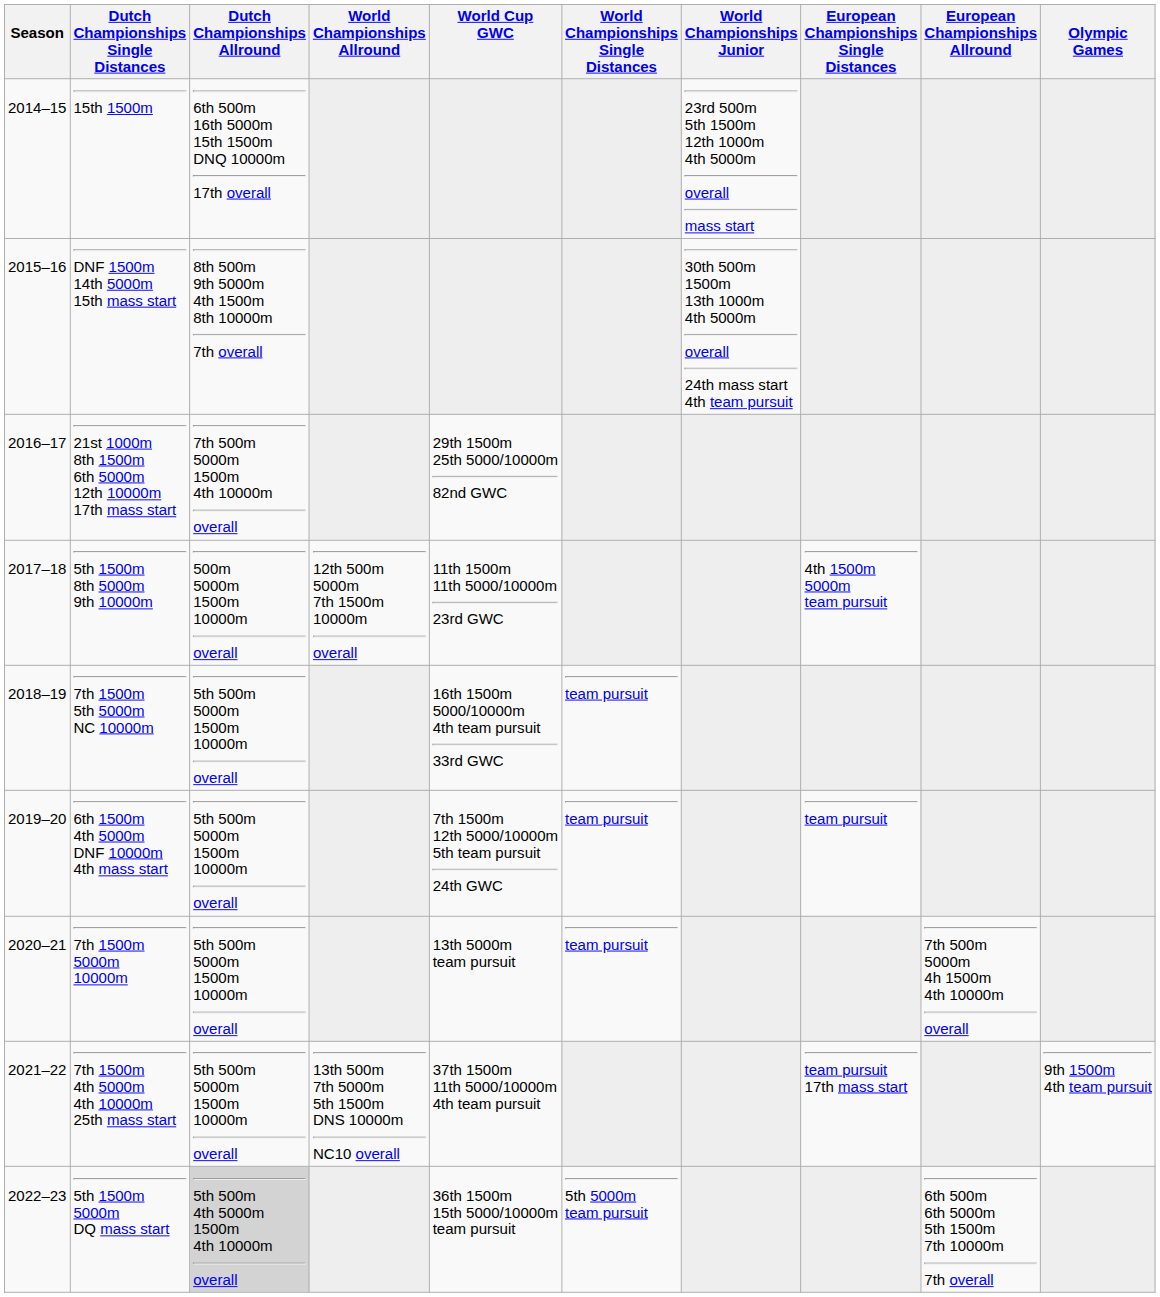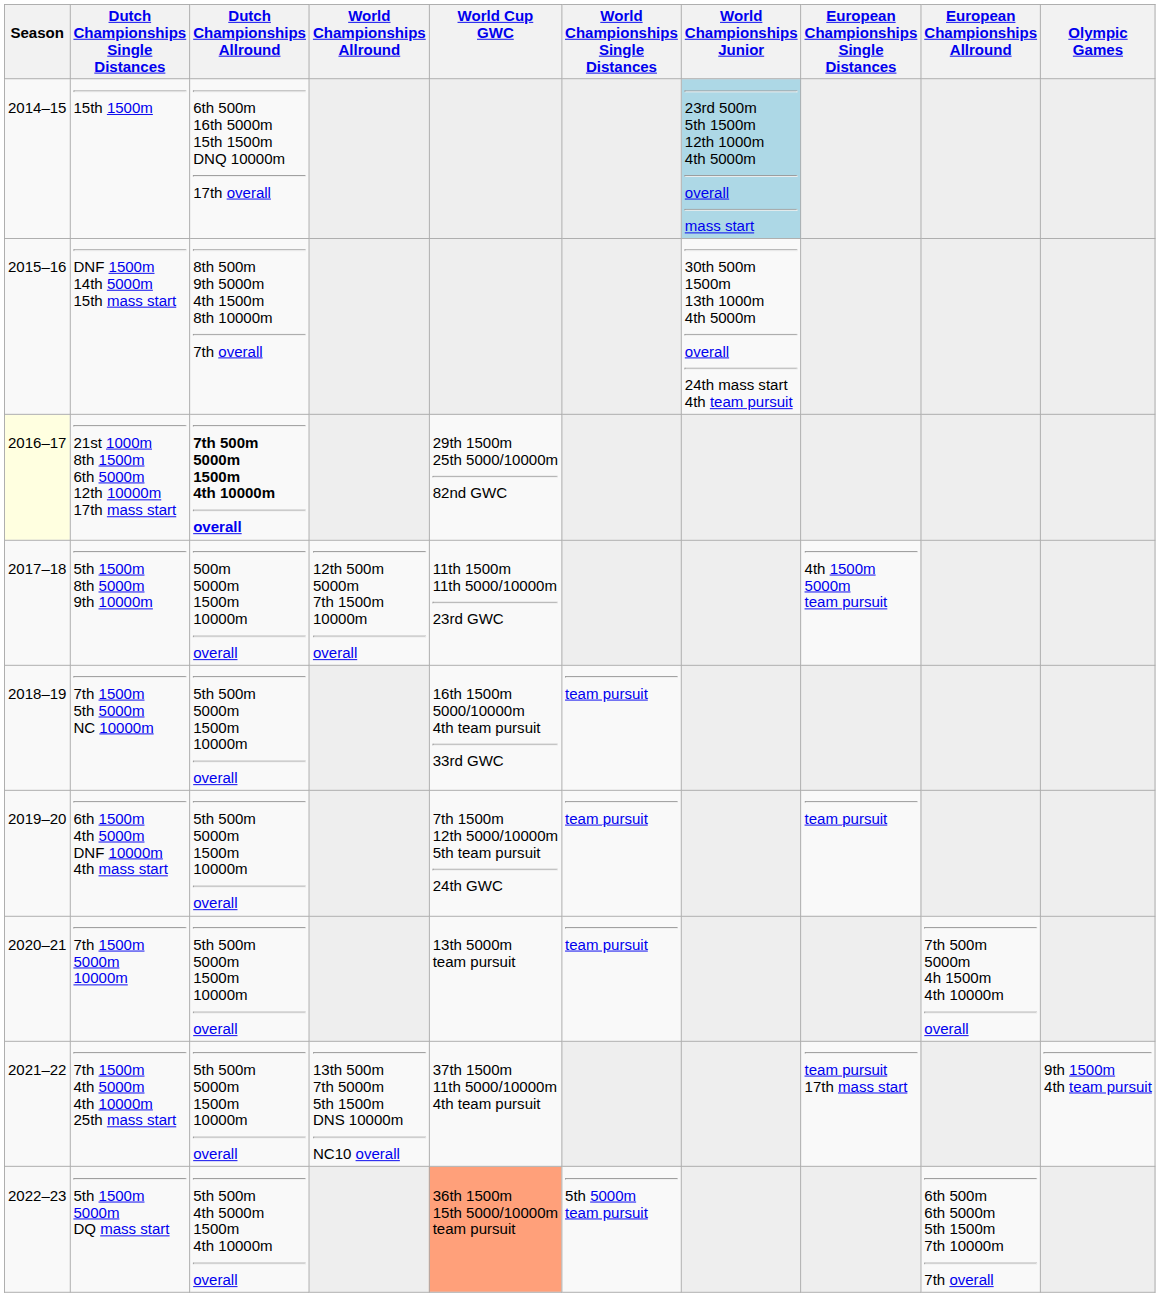(741, 162) no background -> (741, 162) lightblue background
(37, 443) no background -> (37, 443) lightyellow background
(250, 480) normal -> (250, 480) bold
(250, 1233) lightgrey background -> (250, 1233) no background
(495, 1212) no background -> (495, 1212) lightsalmon background
